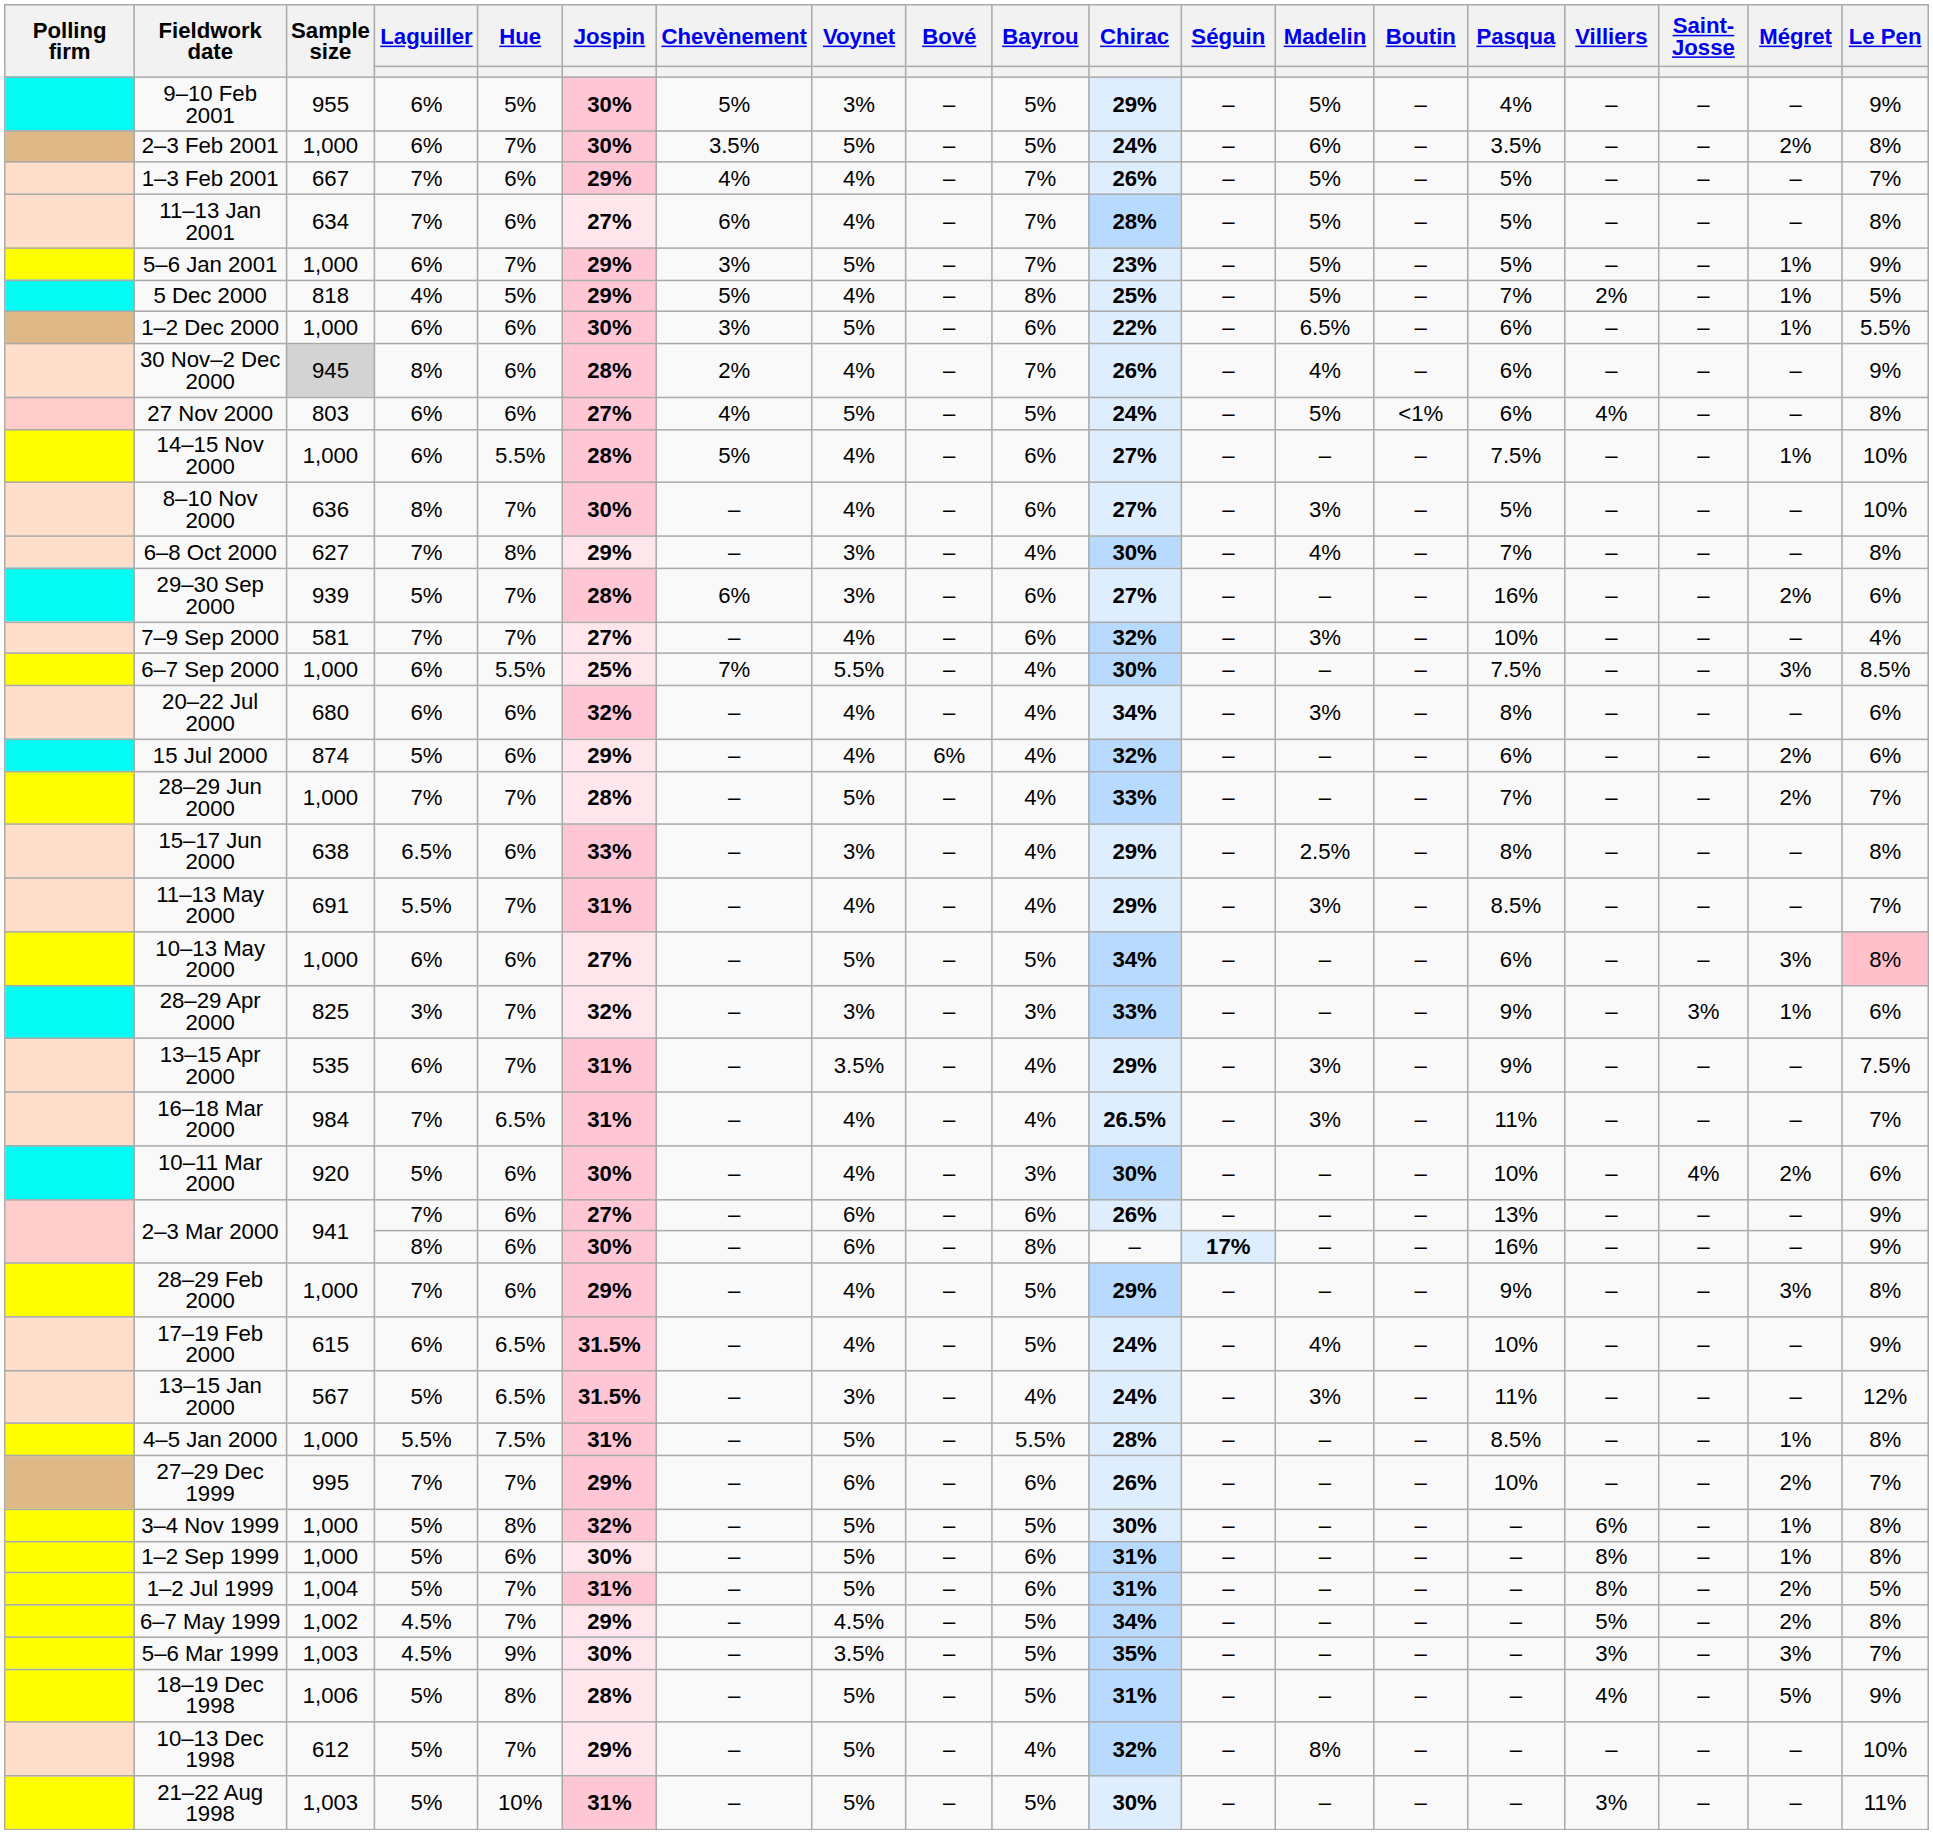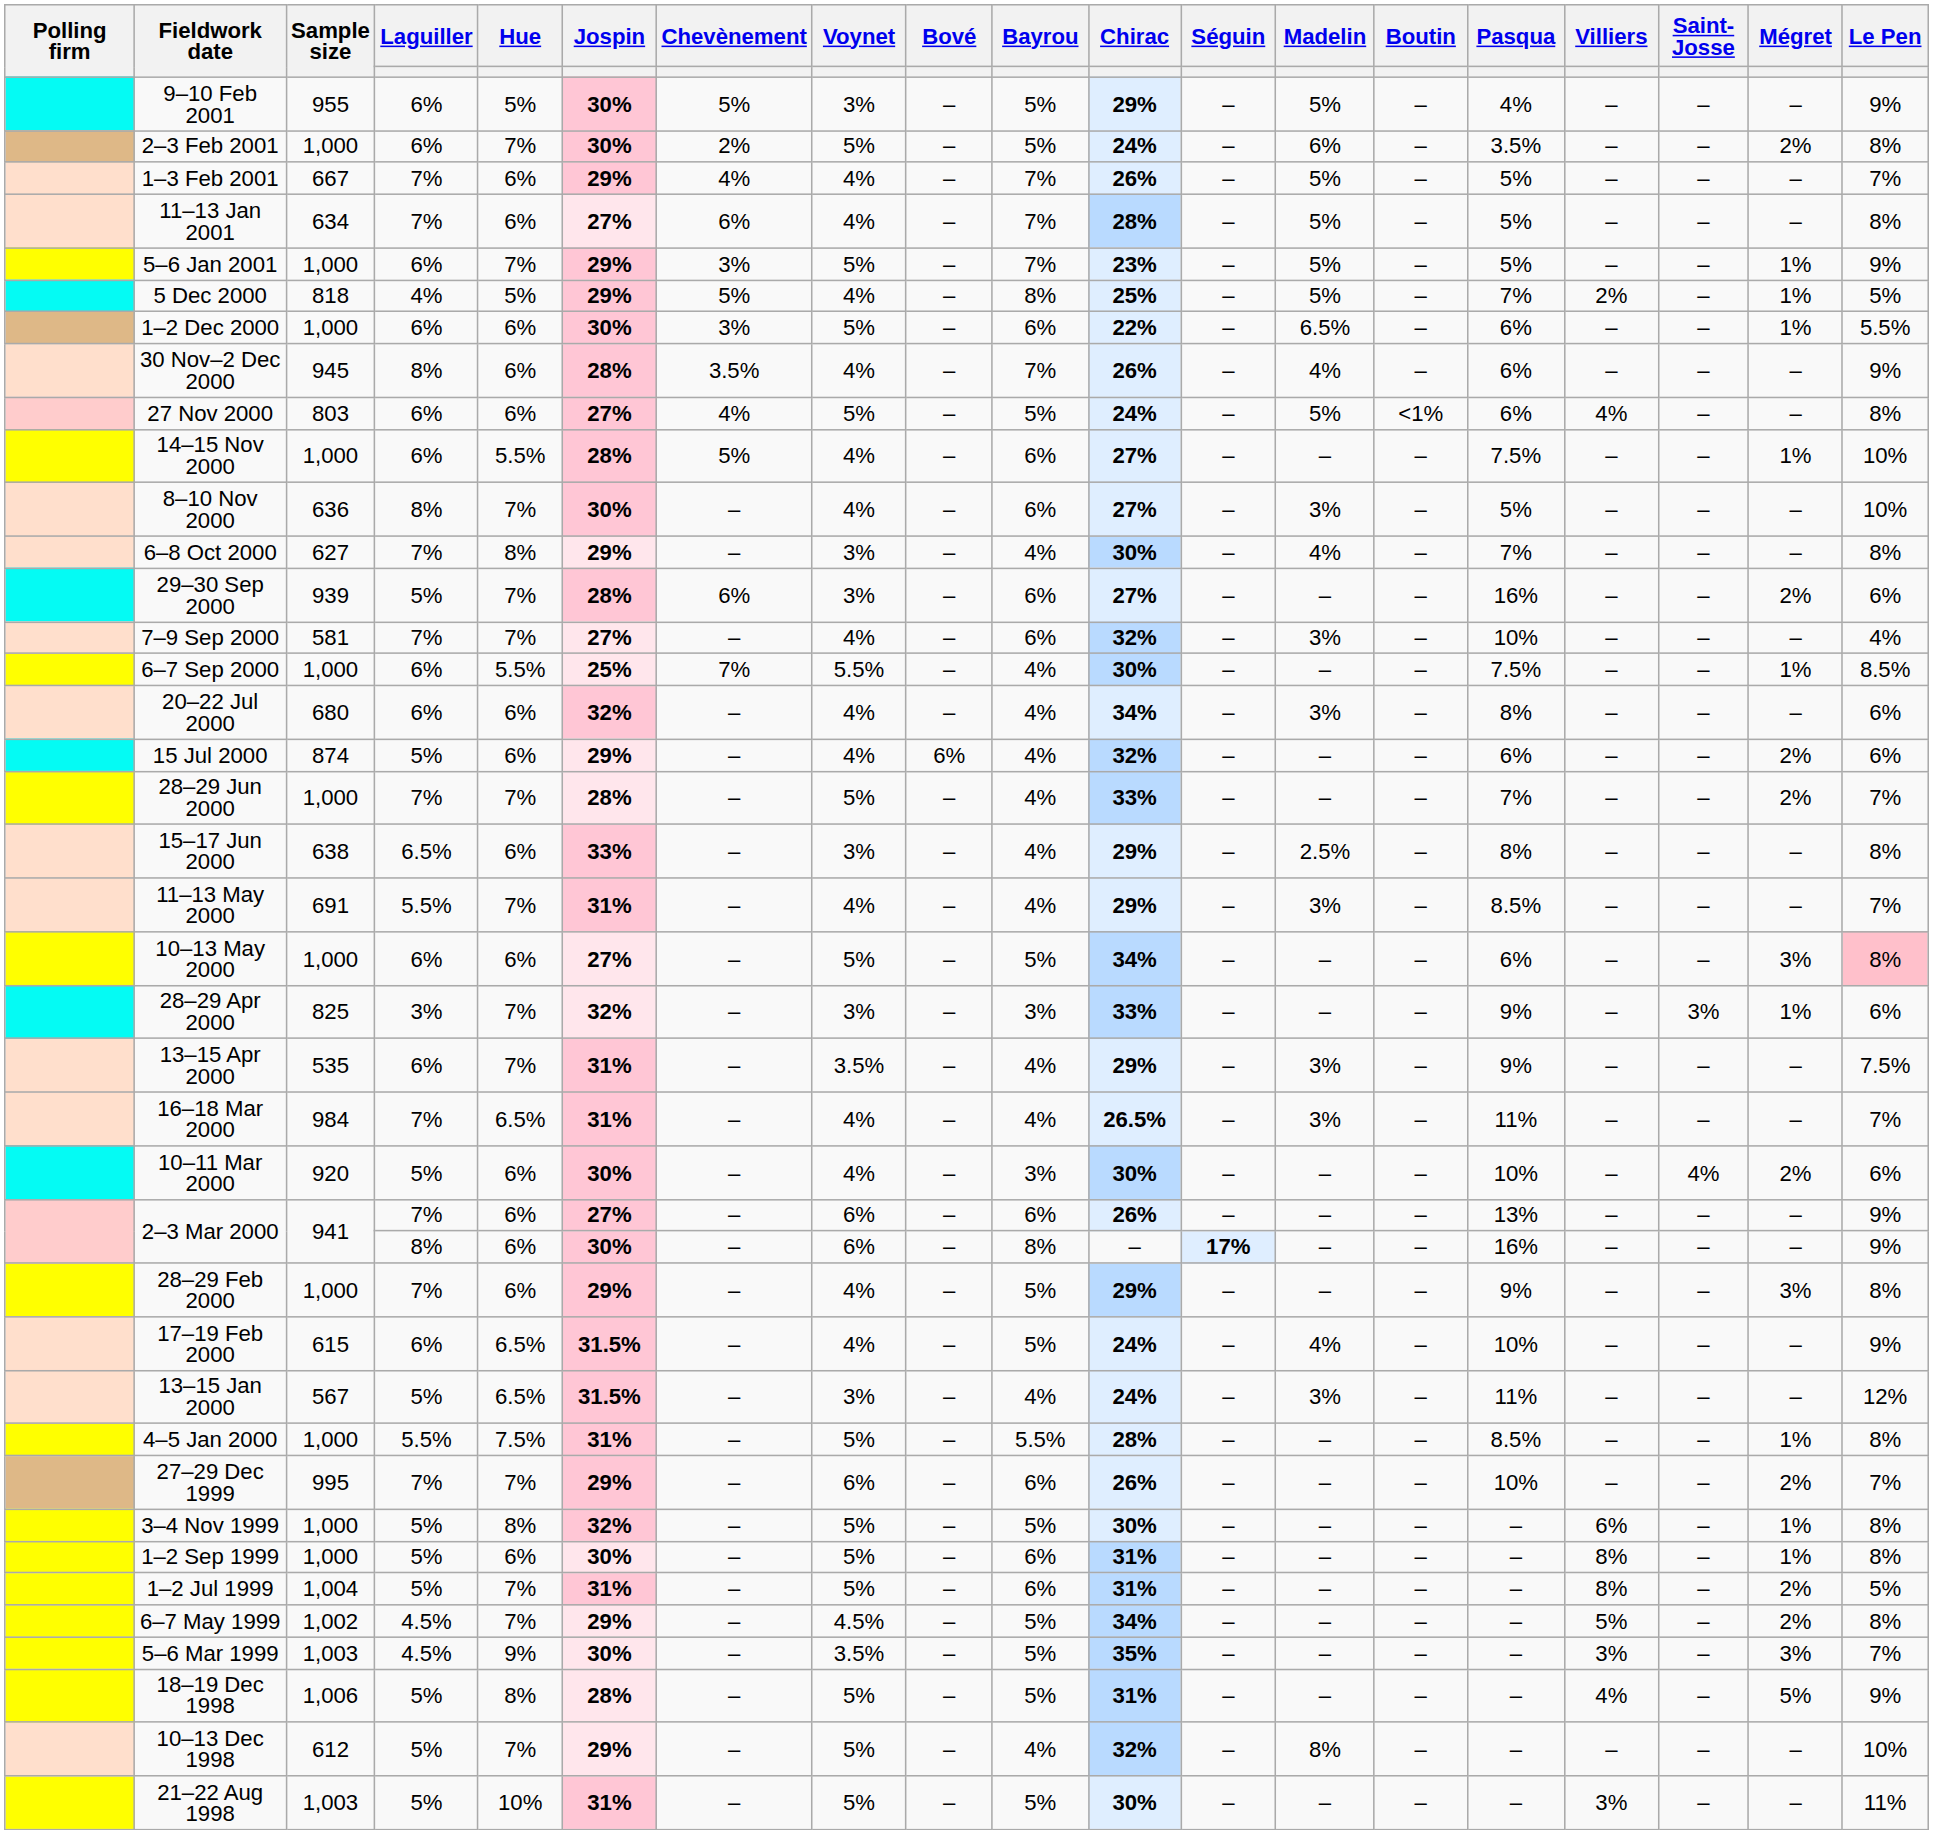(734, 147) 3.5% -> (734, 147) 2%
(330, 371) lightgrey background -> (330, 371) no background
(734, 371) 2% -> (734, 371) 3.5%
(1796, 670) 3% -> (1796, 670) 1%
